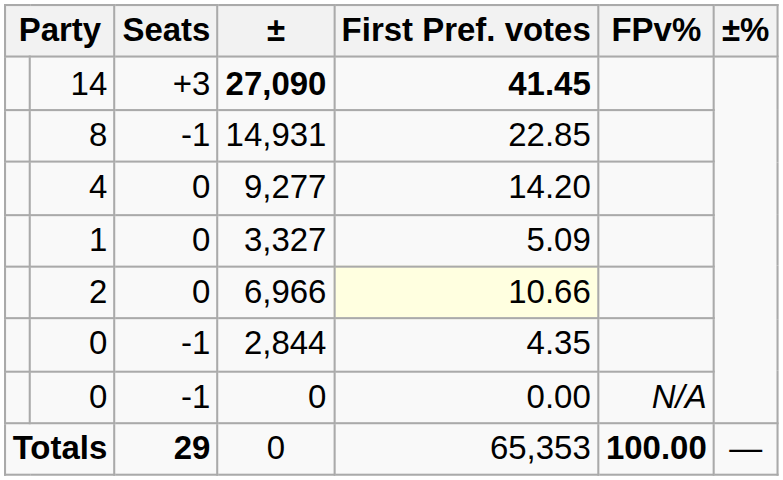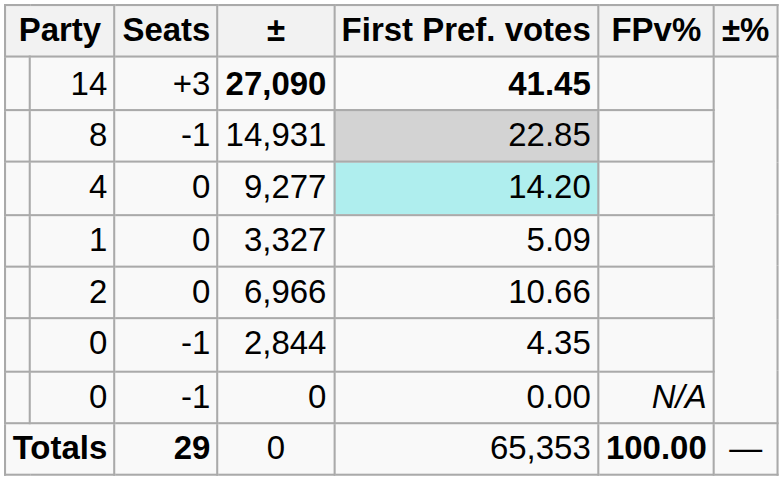(549, 135) no background -> (549, 135) lightgrey background
(549, 187) no background -> (549, 187) paleturquoise background
(549, 291) lightyellow background -> (549, 291) no background
